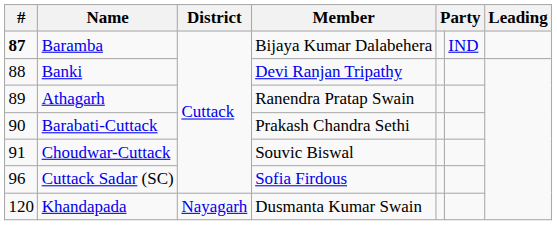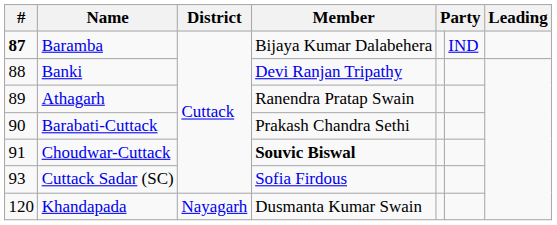(304, 152) normal -> (305, 152) bold
(17, 179) 96 -> (17, 179) 93
